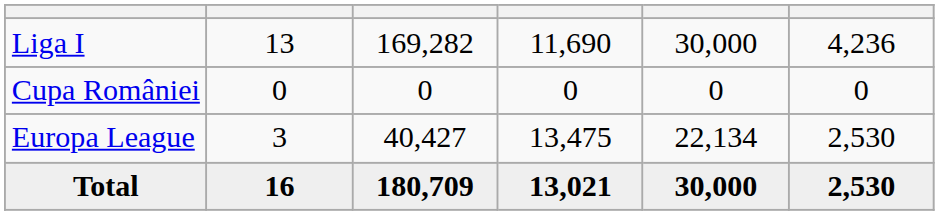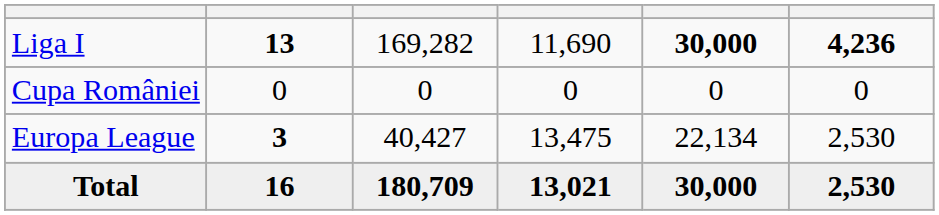(280, 42) normal -> (280, 42) bold
(716, 42) normal -> (716, 42) bold
(861, 42) normal -> (861, 42) bold
(280, 137) normal -> (280, 137) bold
